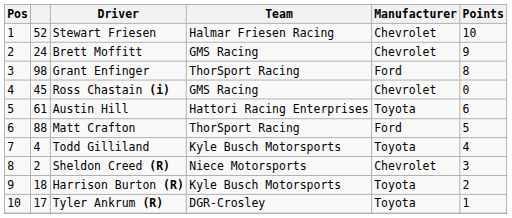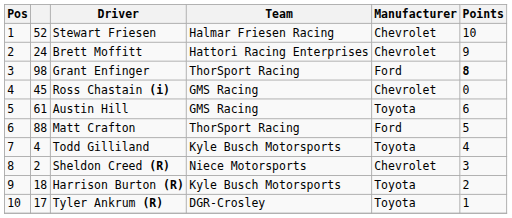(224, 52) GMS Racing -> (279, 52) Hattori Racing Enterprises
(466, 71) normal -> (466, 71) bold
(279, 109) Hattori Racing Enterprises -> (224, 109) GMS Racing
